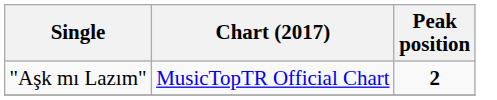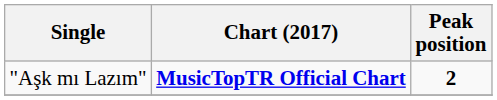(273, 77) normal -> (281, 77) bold
